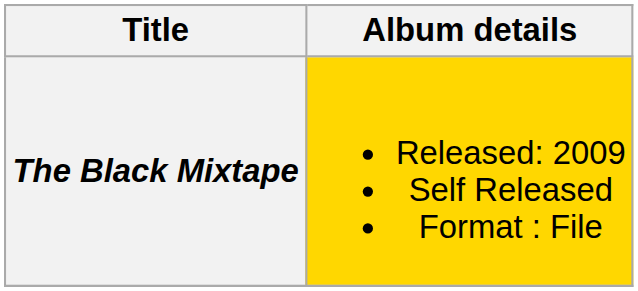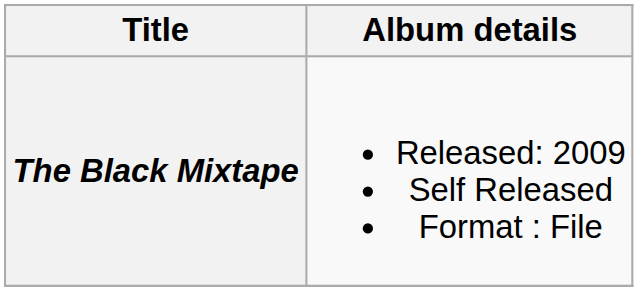(470, 190) gold background -> (470, 190) no background
